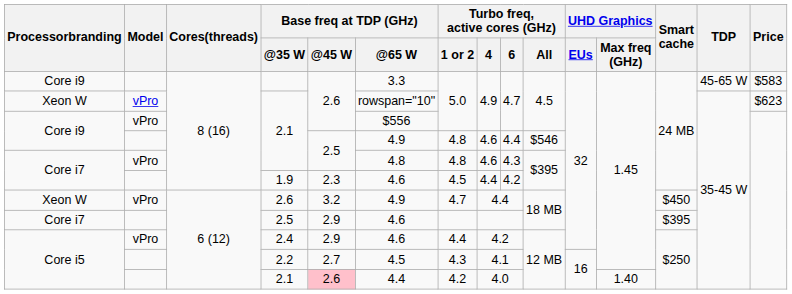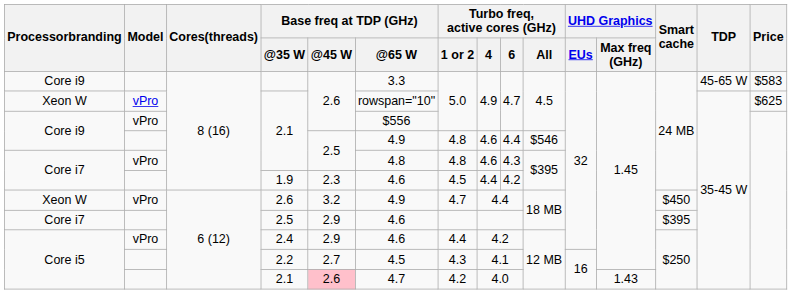(768, 101) $623 -> (768, 101) $625
(396, 279) 4.4 -> (396, 279) 4.7
(626, 279) 1.40 -> (626, 279) 1.43
